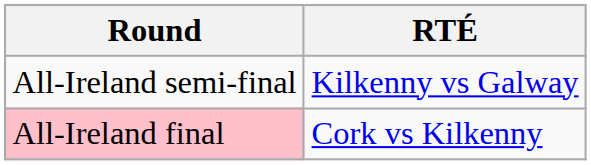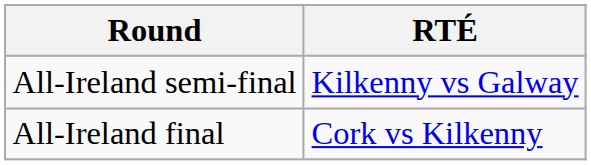(118, 133) pink background -> (118, 133) no background
